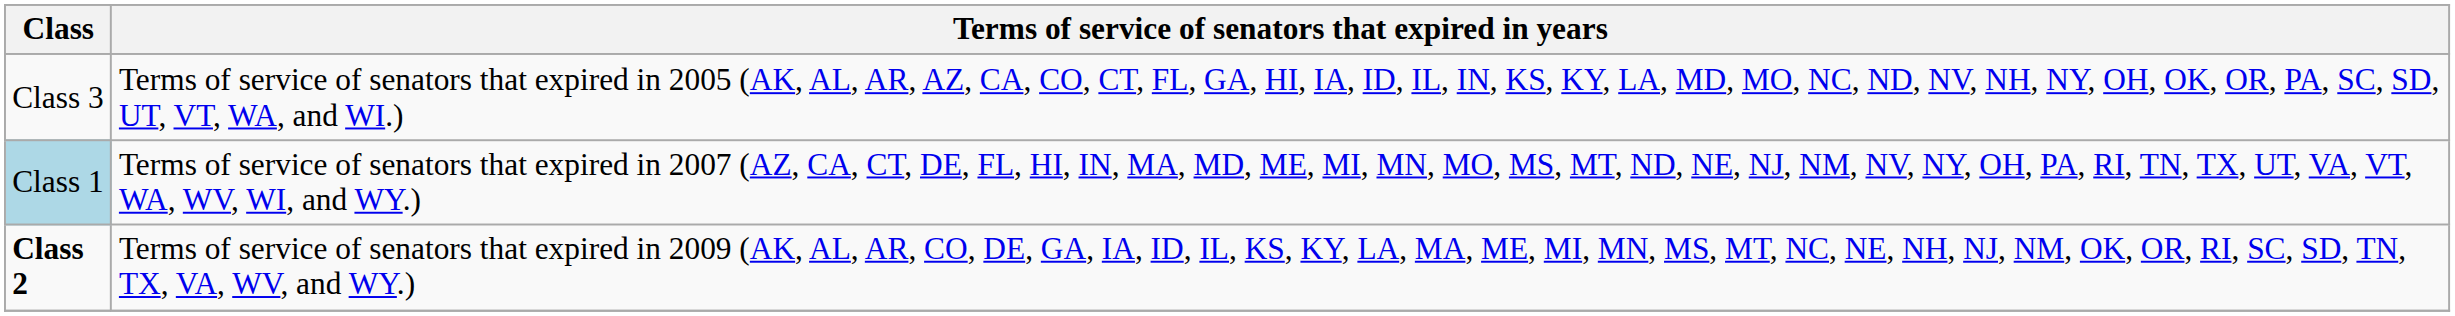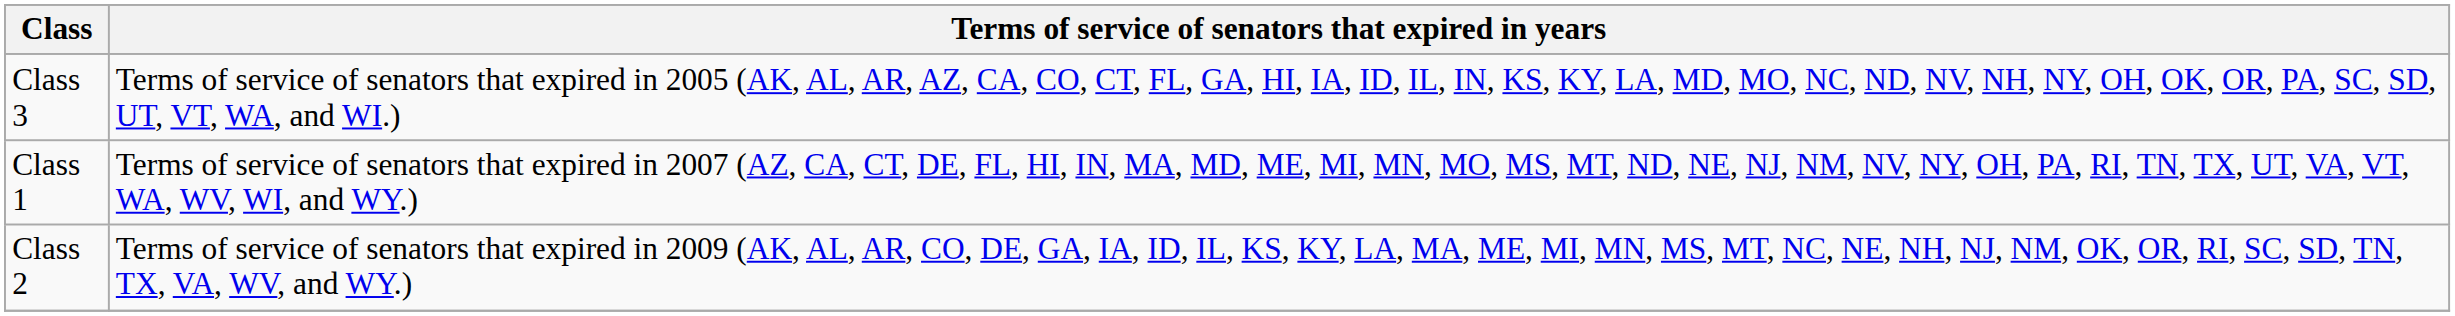(58, 181) lightblue background -> (46, 181) no background
(48, 266) bold -> (46, 266) normal
